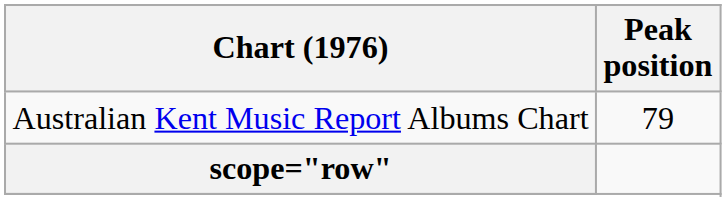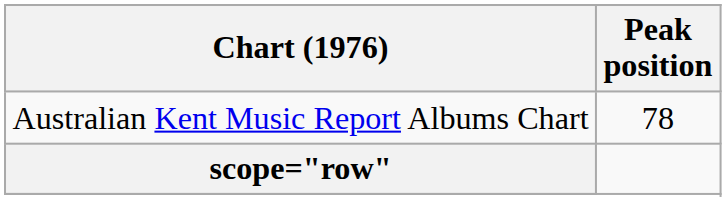(658, 117) 79 -> (658, 117) 78
